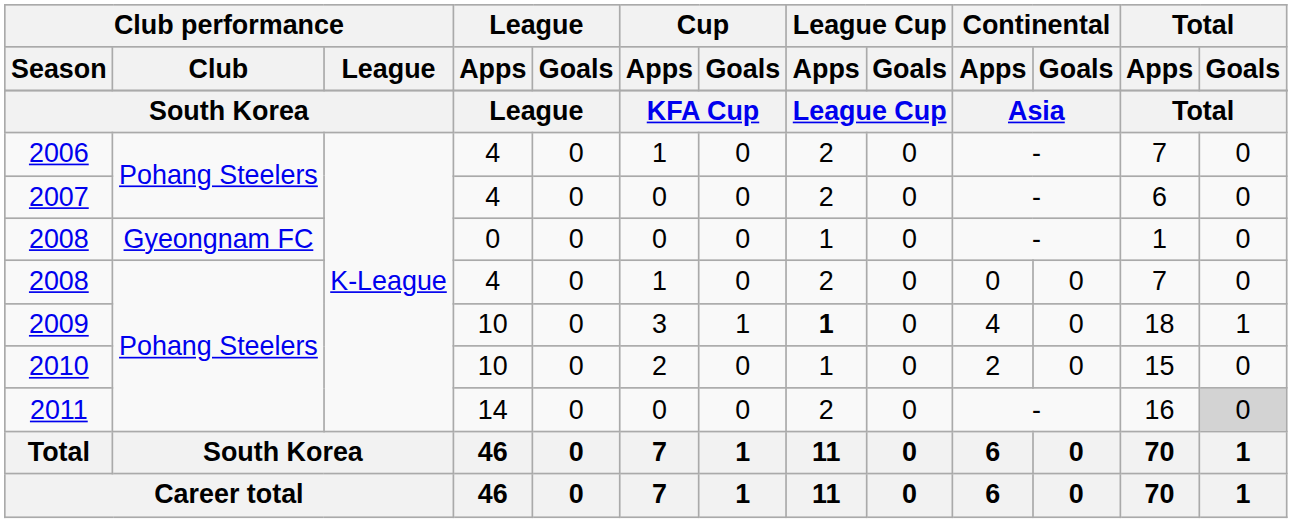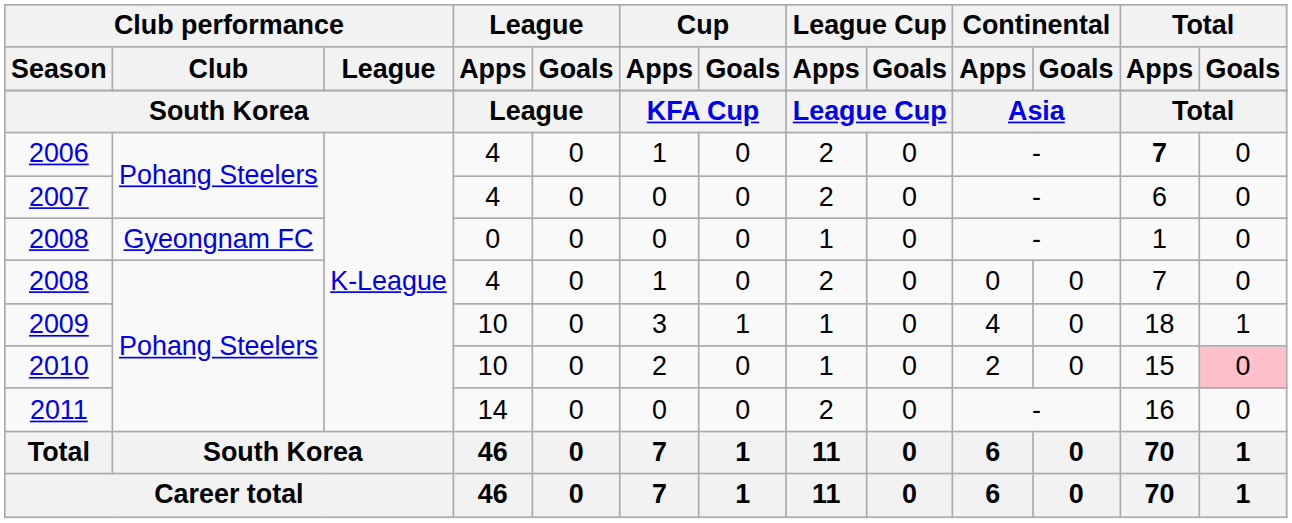(1160, 153) normal -> (1160, 153) bold
(826, 324) bold -> (826, 324) normal
(1243, 366) no background -> (1243, 366) pink background
(1243, 409) lightgrey background -> (1243, 409) no background
